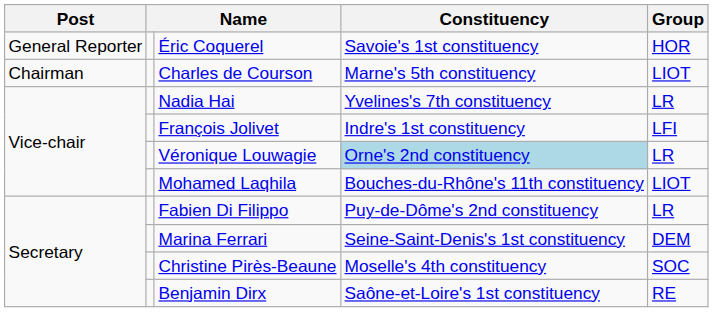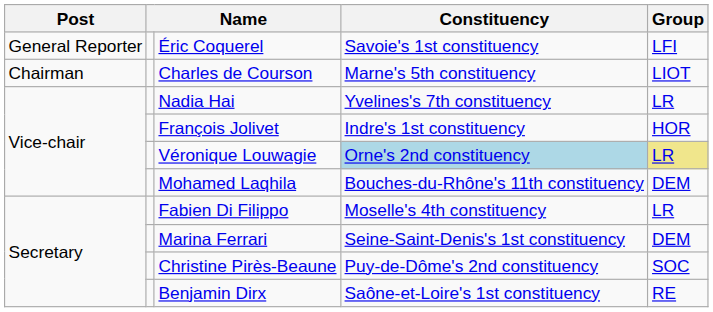(671, 46) HOR -> (665, 46) LFI
(665, 128) LFI -> (671, 128) HOR
(663, 156) no background -> (663, 156) khaki background
(671, 183) LIOT -> (671, 183) DEM
(471, 210) Puy-de-Dôme's 2nd constituency -> (445, 210) Moselle's 4th constituency
(445, 265) Moselle's 4th constituency -> (471, 265) Puy-de-Dôme's 2nd constituency
